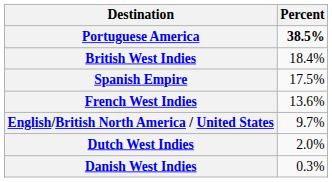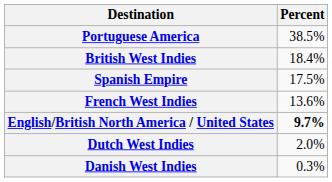(306, 36) bold -> (307, 36) normal
(310, 123) normal -> (309, 123) bold
